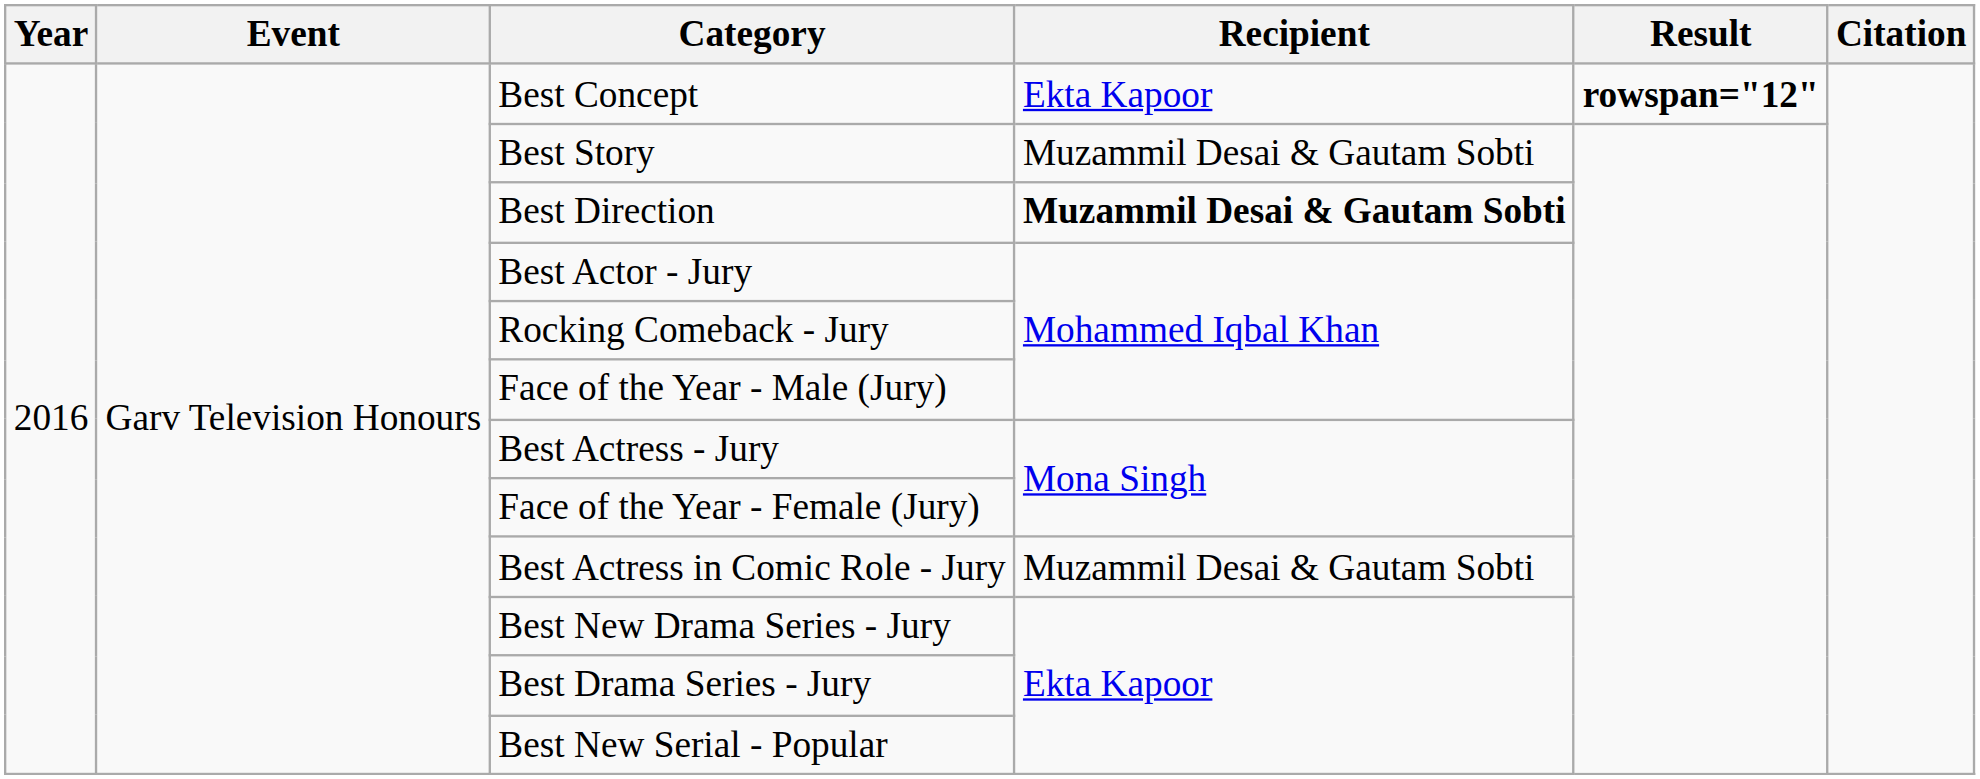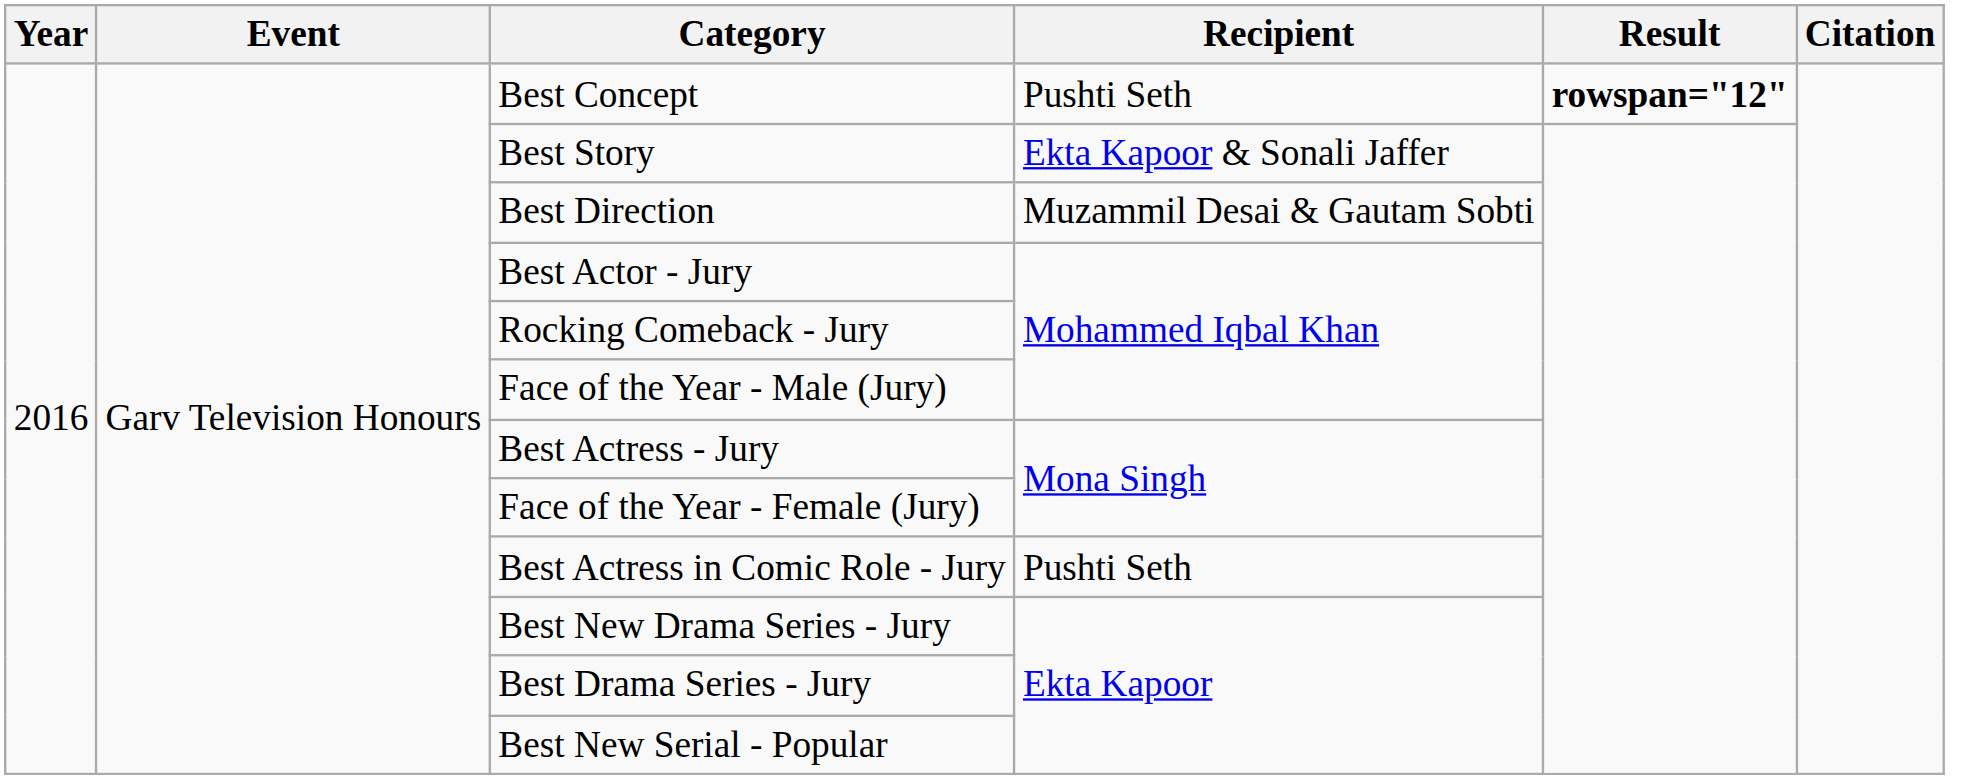(1118, 93) Ekta Kapoor -> (1107, 93) Pushti Seth
(1279, 152) Muzammil Desai & Gautam Sobti -> (1236, 152) Ekta Kapoor & Sonali Jaffer
(1294, 211) bold -> (1279, 211) normal
(1279, 566) Muzammil Desai & Gautam Sobti -> (1107, 566) Pushti Seth
